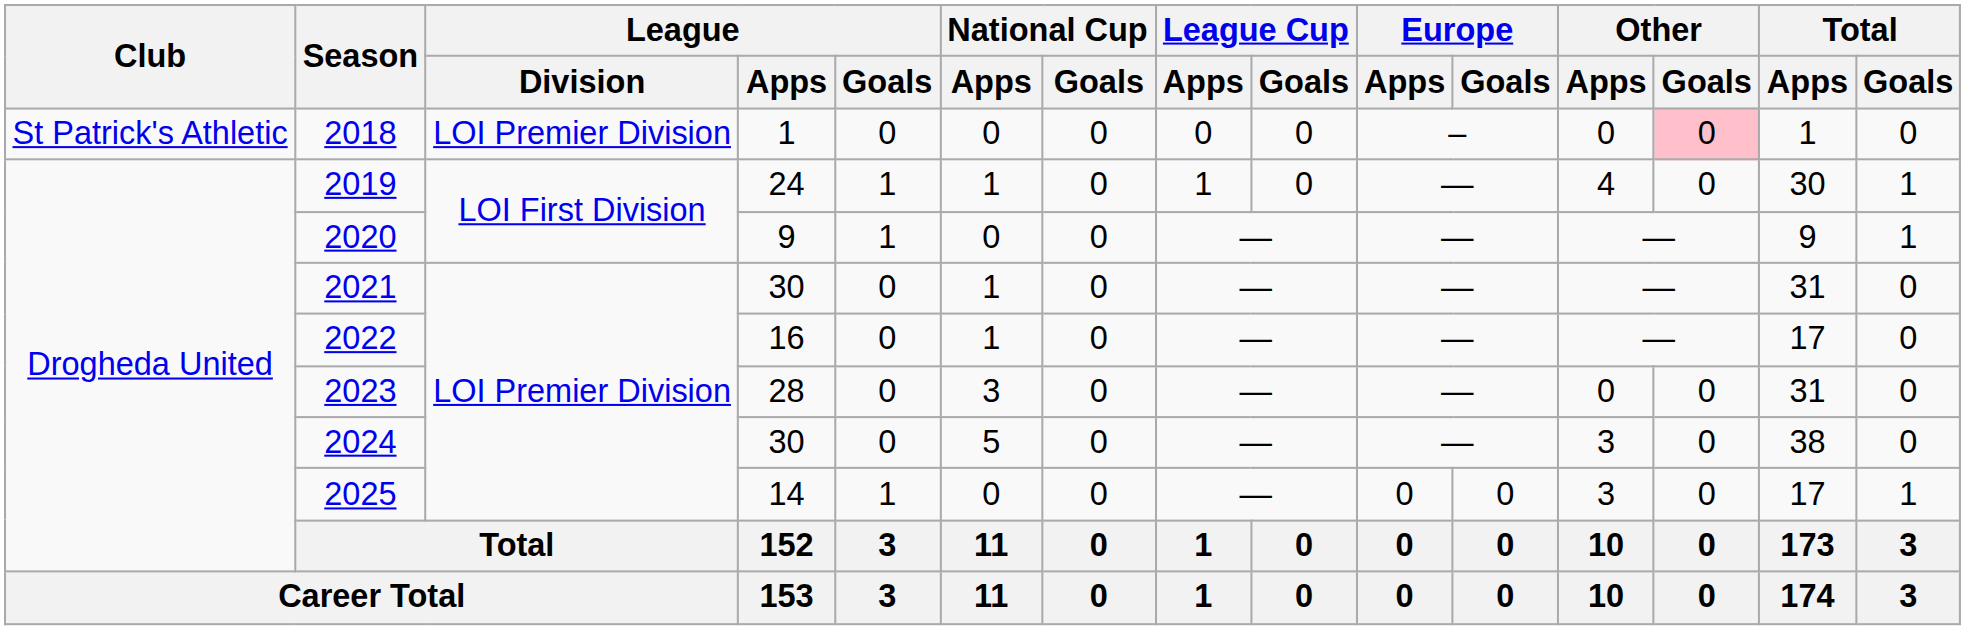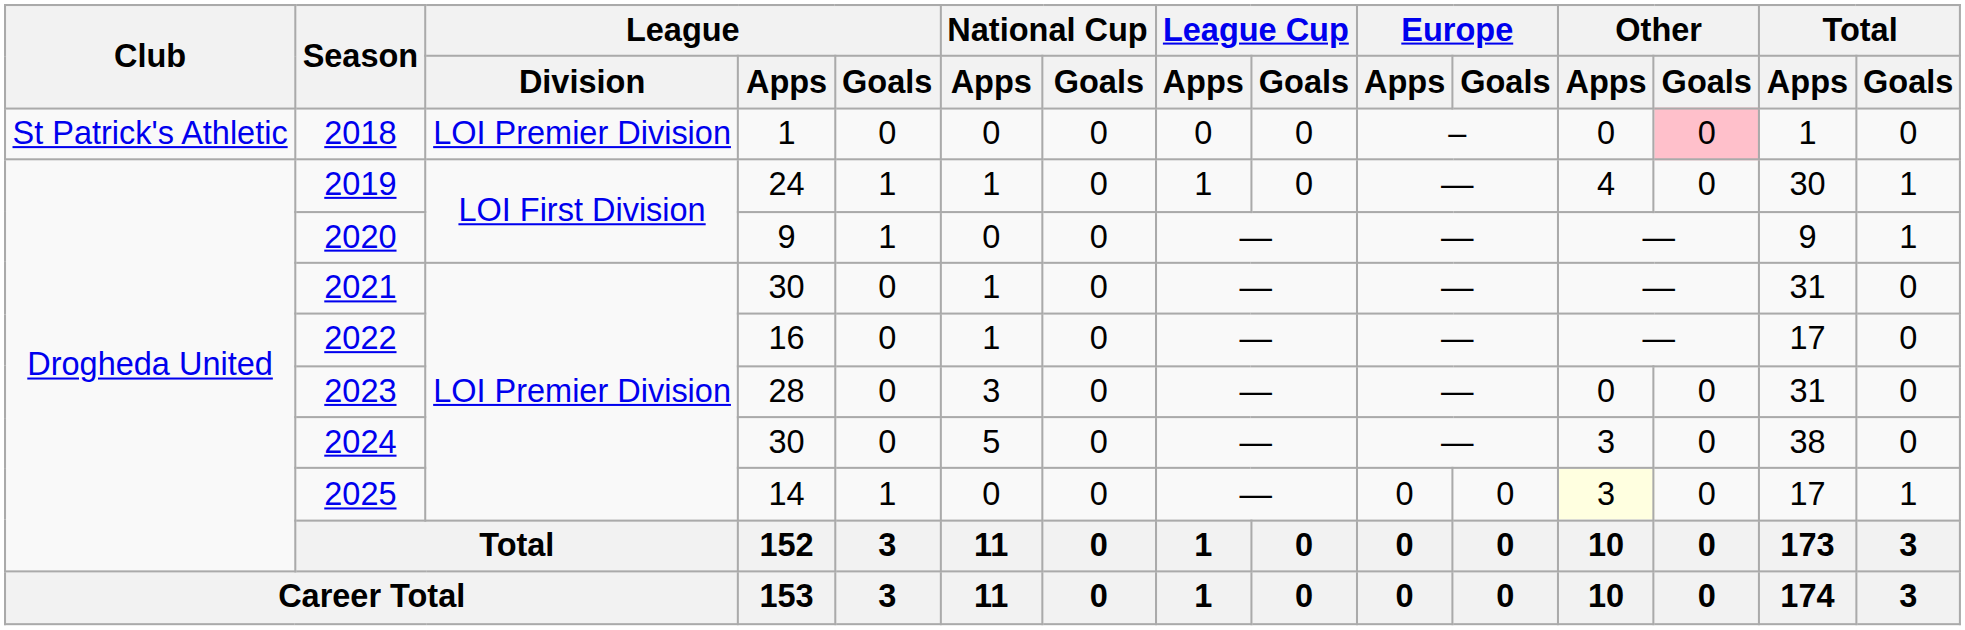(1606, 493) no background -> (1606, 493) lightyellow background
